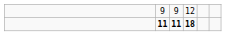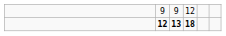(163, 24) 11 -> (163, 24) 12
(176, 24) 11 -> (176, 24) 13
